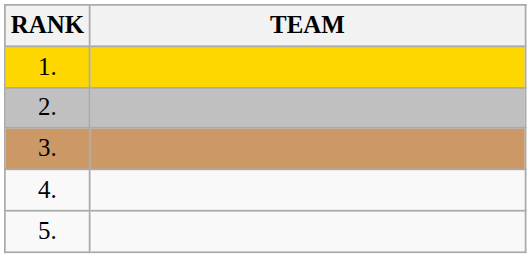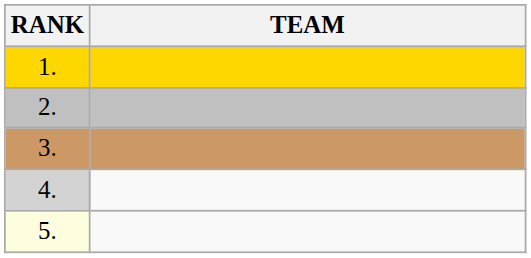(47, 189) no background -> (47, 189) lightgrey background
(47, 230) no background -> (47, 230) lightyellow background
